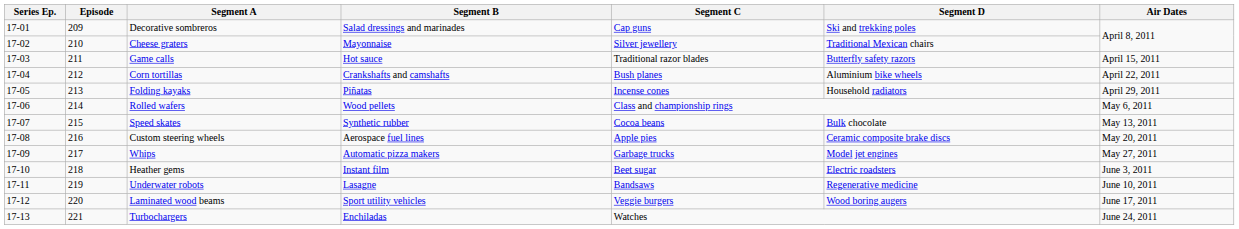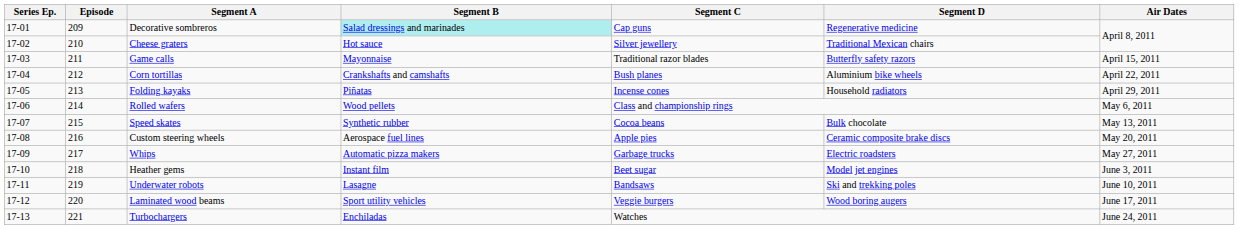(404, 28) no background -> (404, 28) paleturquoise background
(871, 28) Ski and trekking poles -> (872, 28) Regenerative medicine
(367, 43) Mayonnaise -> (363, 43) Hot sauce
(363, 59) Hot sauce -> (367, 59) Mayonnaise
(862, 153) Model jet engines -> (861, 153) Electric roadsters
(861, 169) Electric roadsters -> (862, 169) Model jet engines
(872, 185) Regenerative medicine -> (871, 185) Ski and trekking poles
